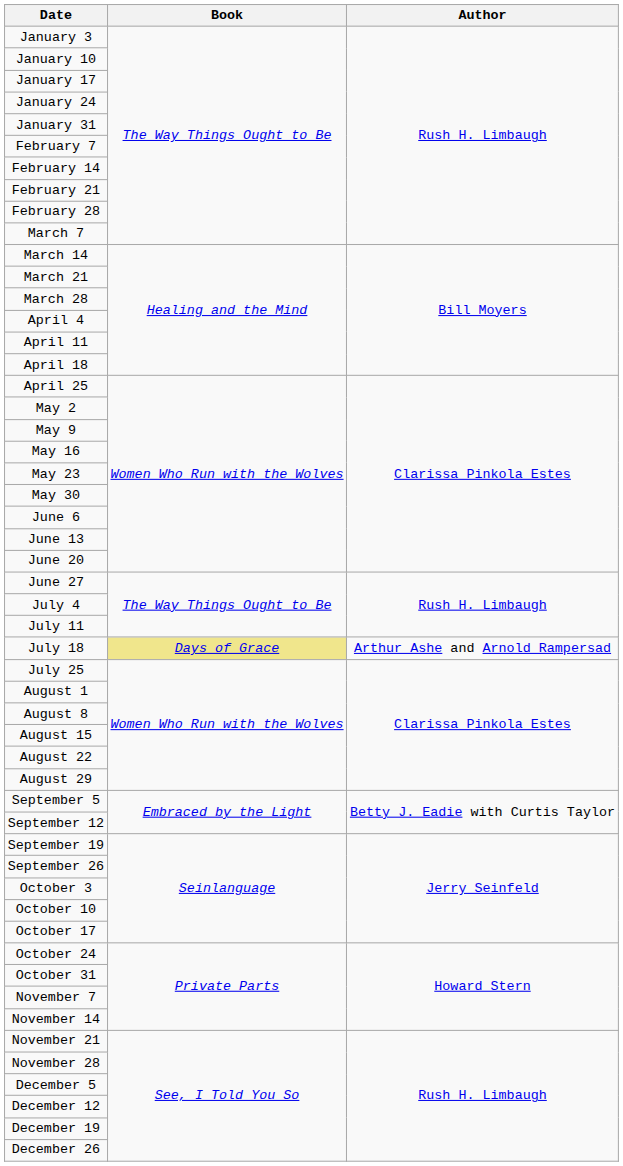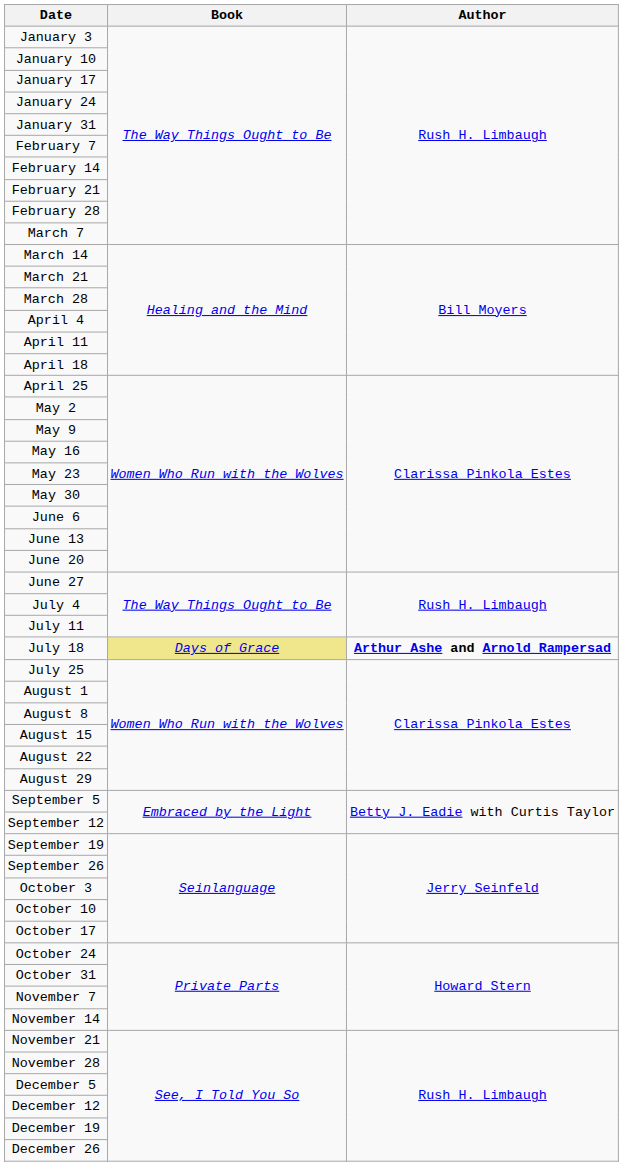(483, 648) normal -> (483, 648) bold
